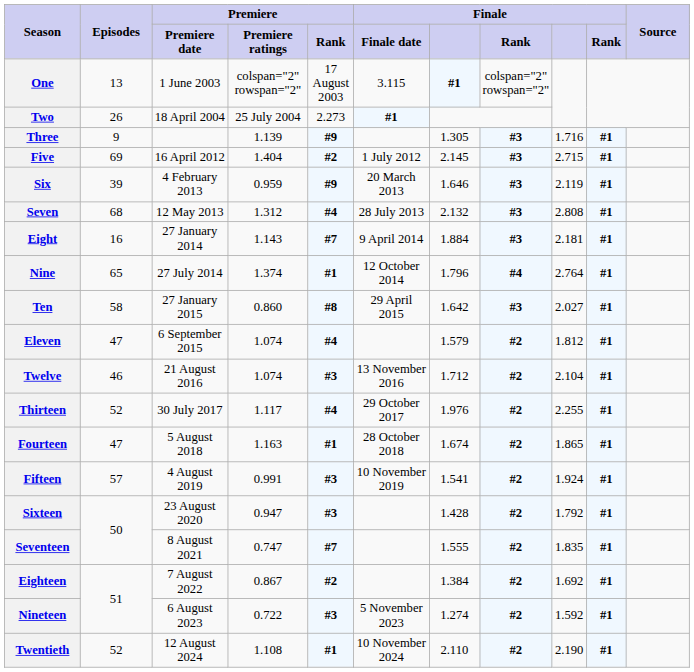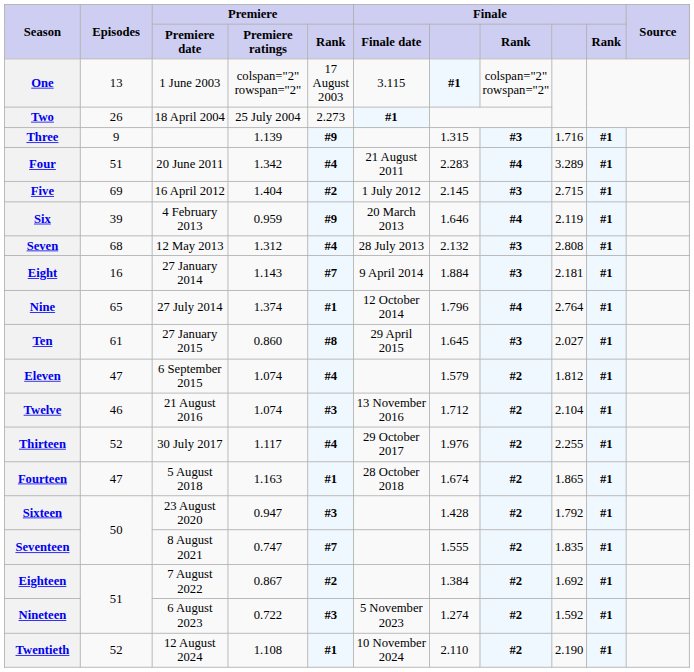(454, 137) 1.305 -> (454, 137) 1.315
+ row: (42, 164)
(516, 184) #3 -> (516, 218) #4
(116, 307) 58 -> (116, 341) 61
(454, 307) 1.642 -> (454, 341) 1.645
- row: (42, 478)
